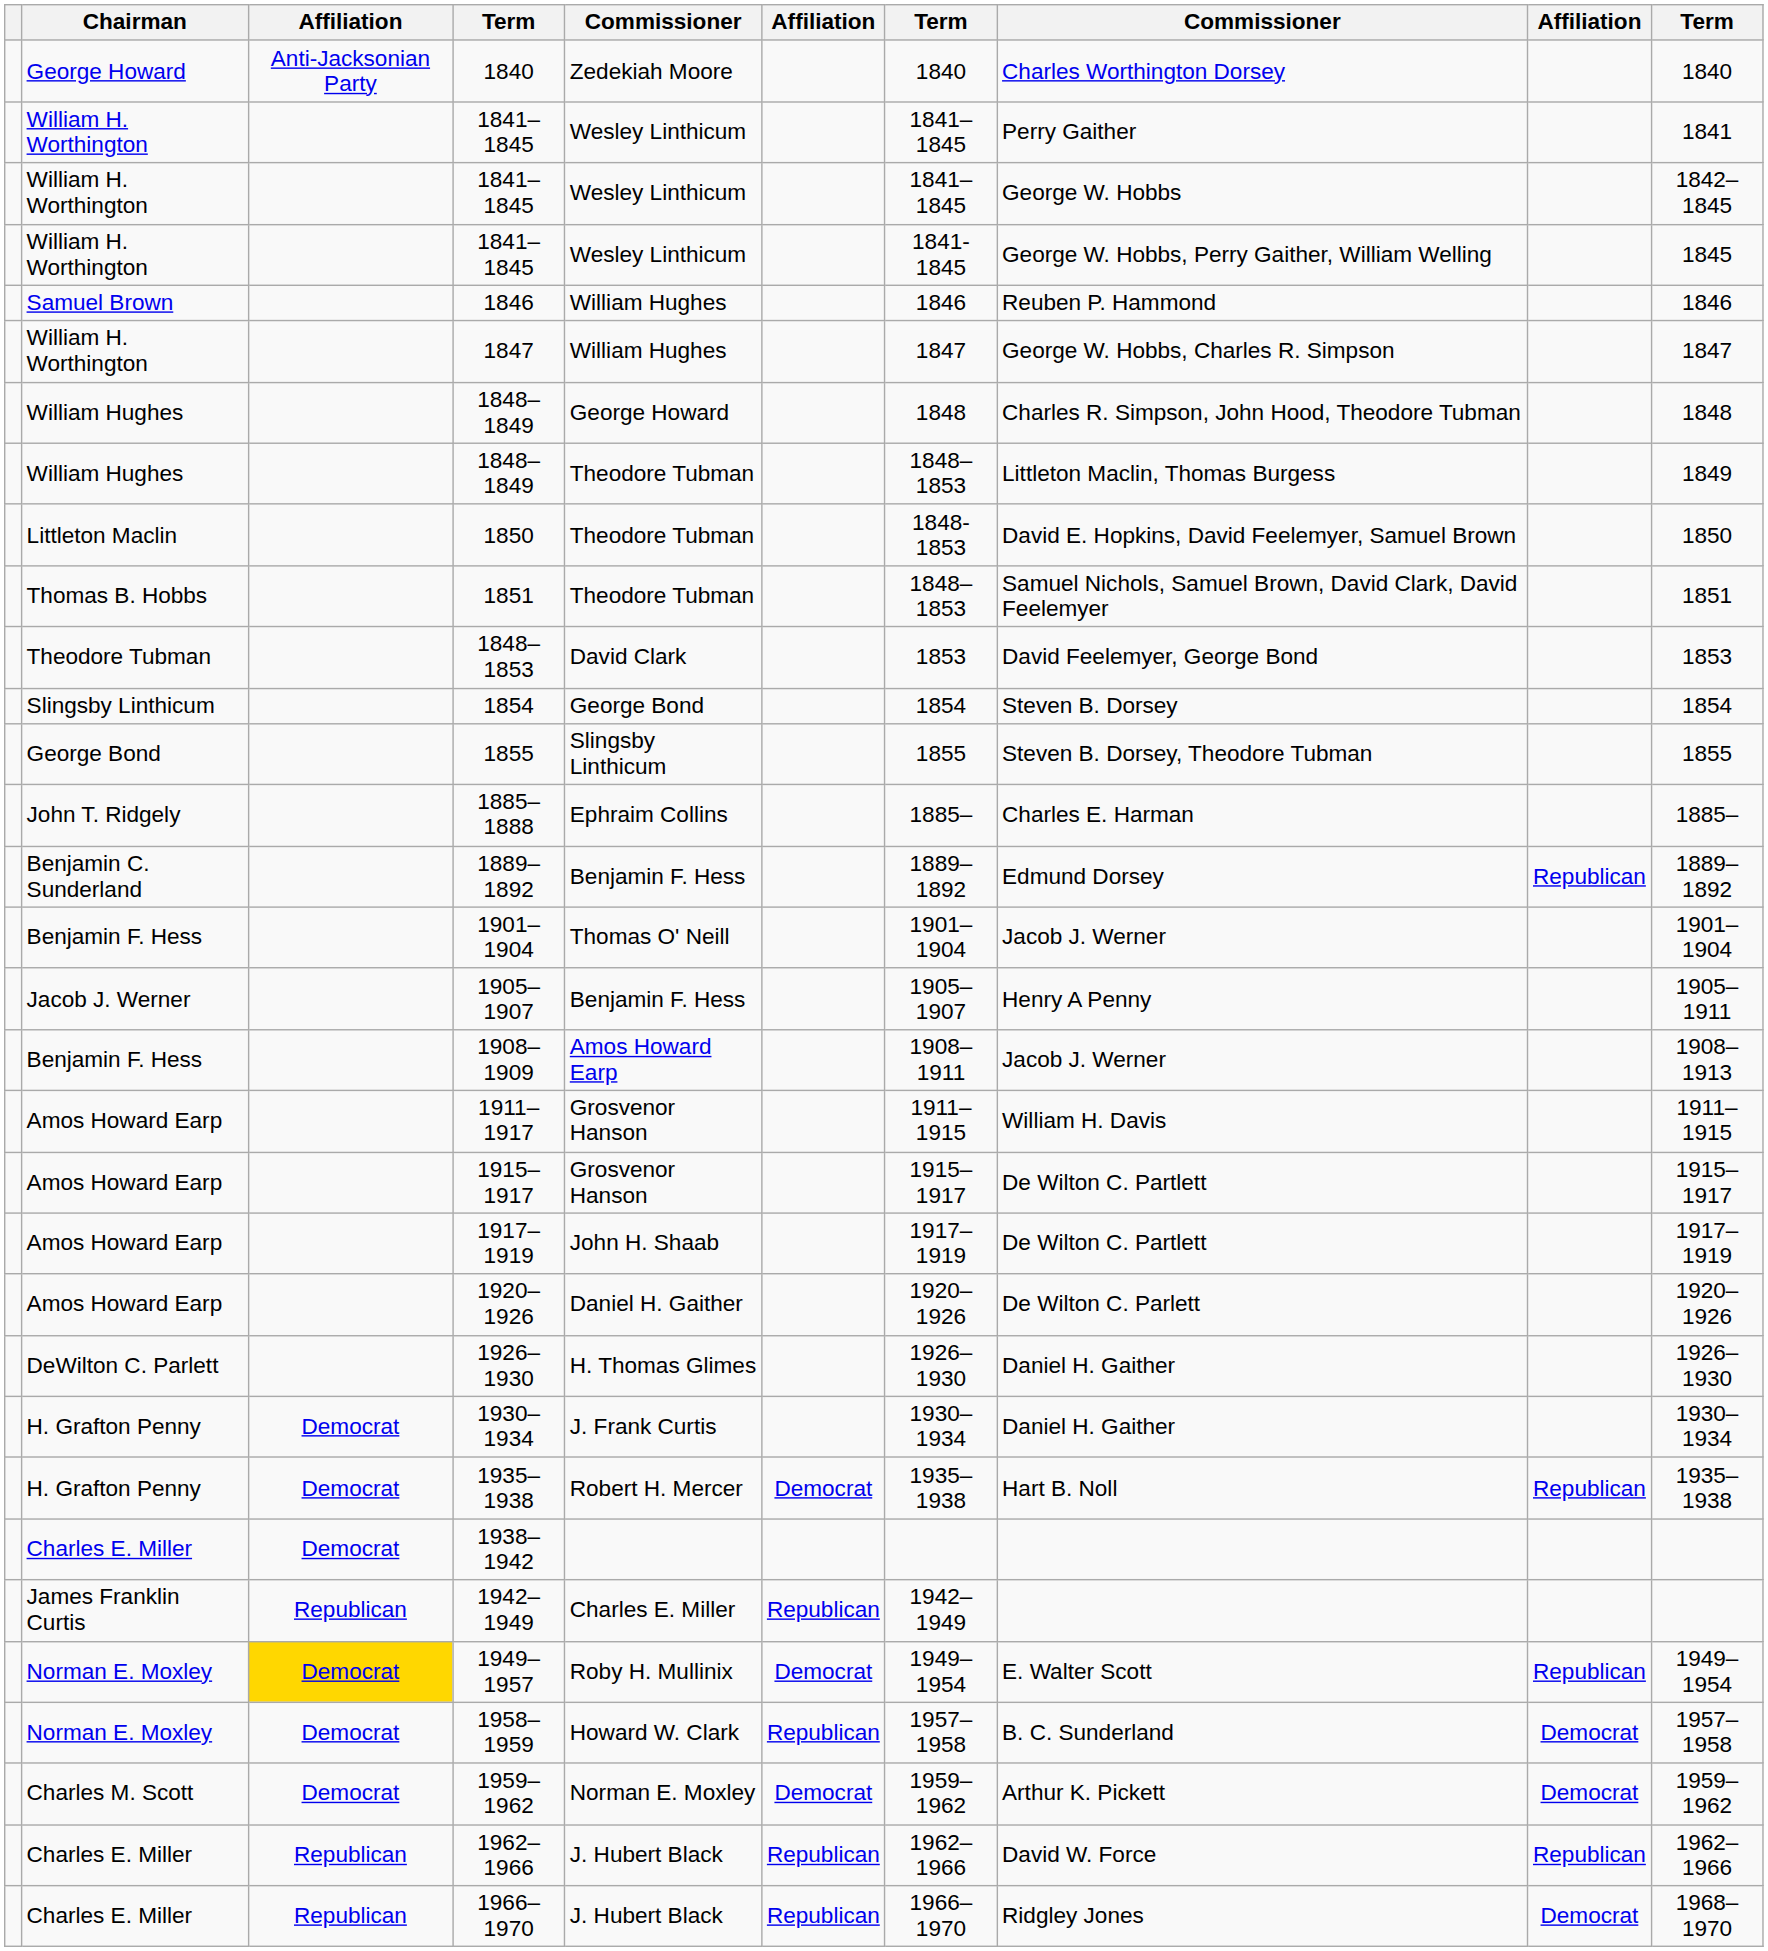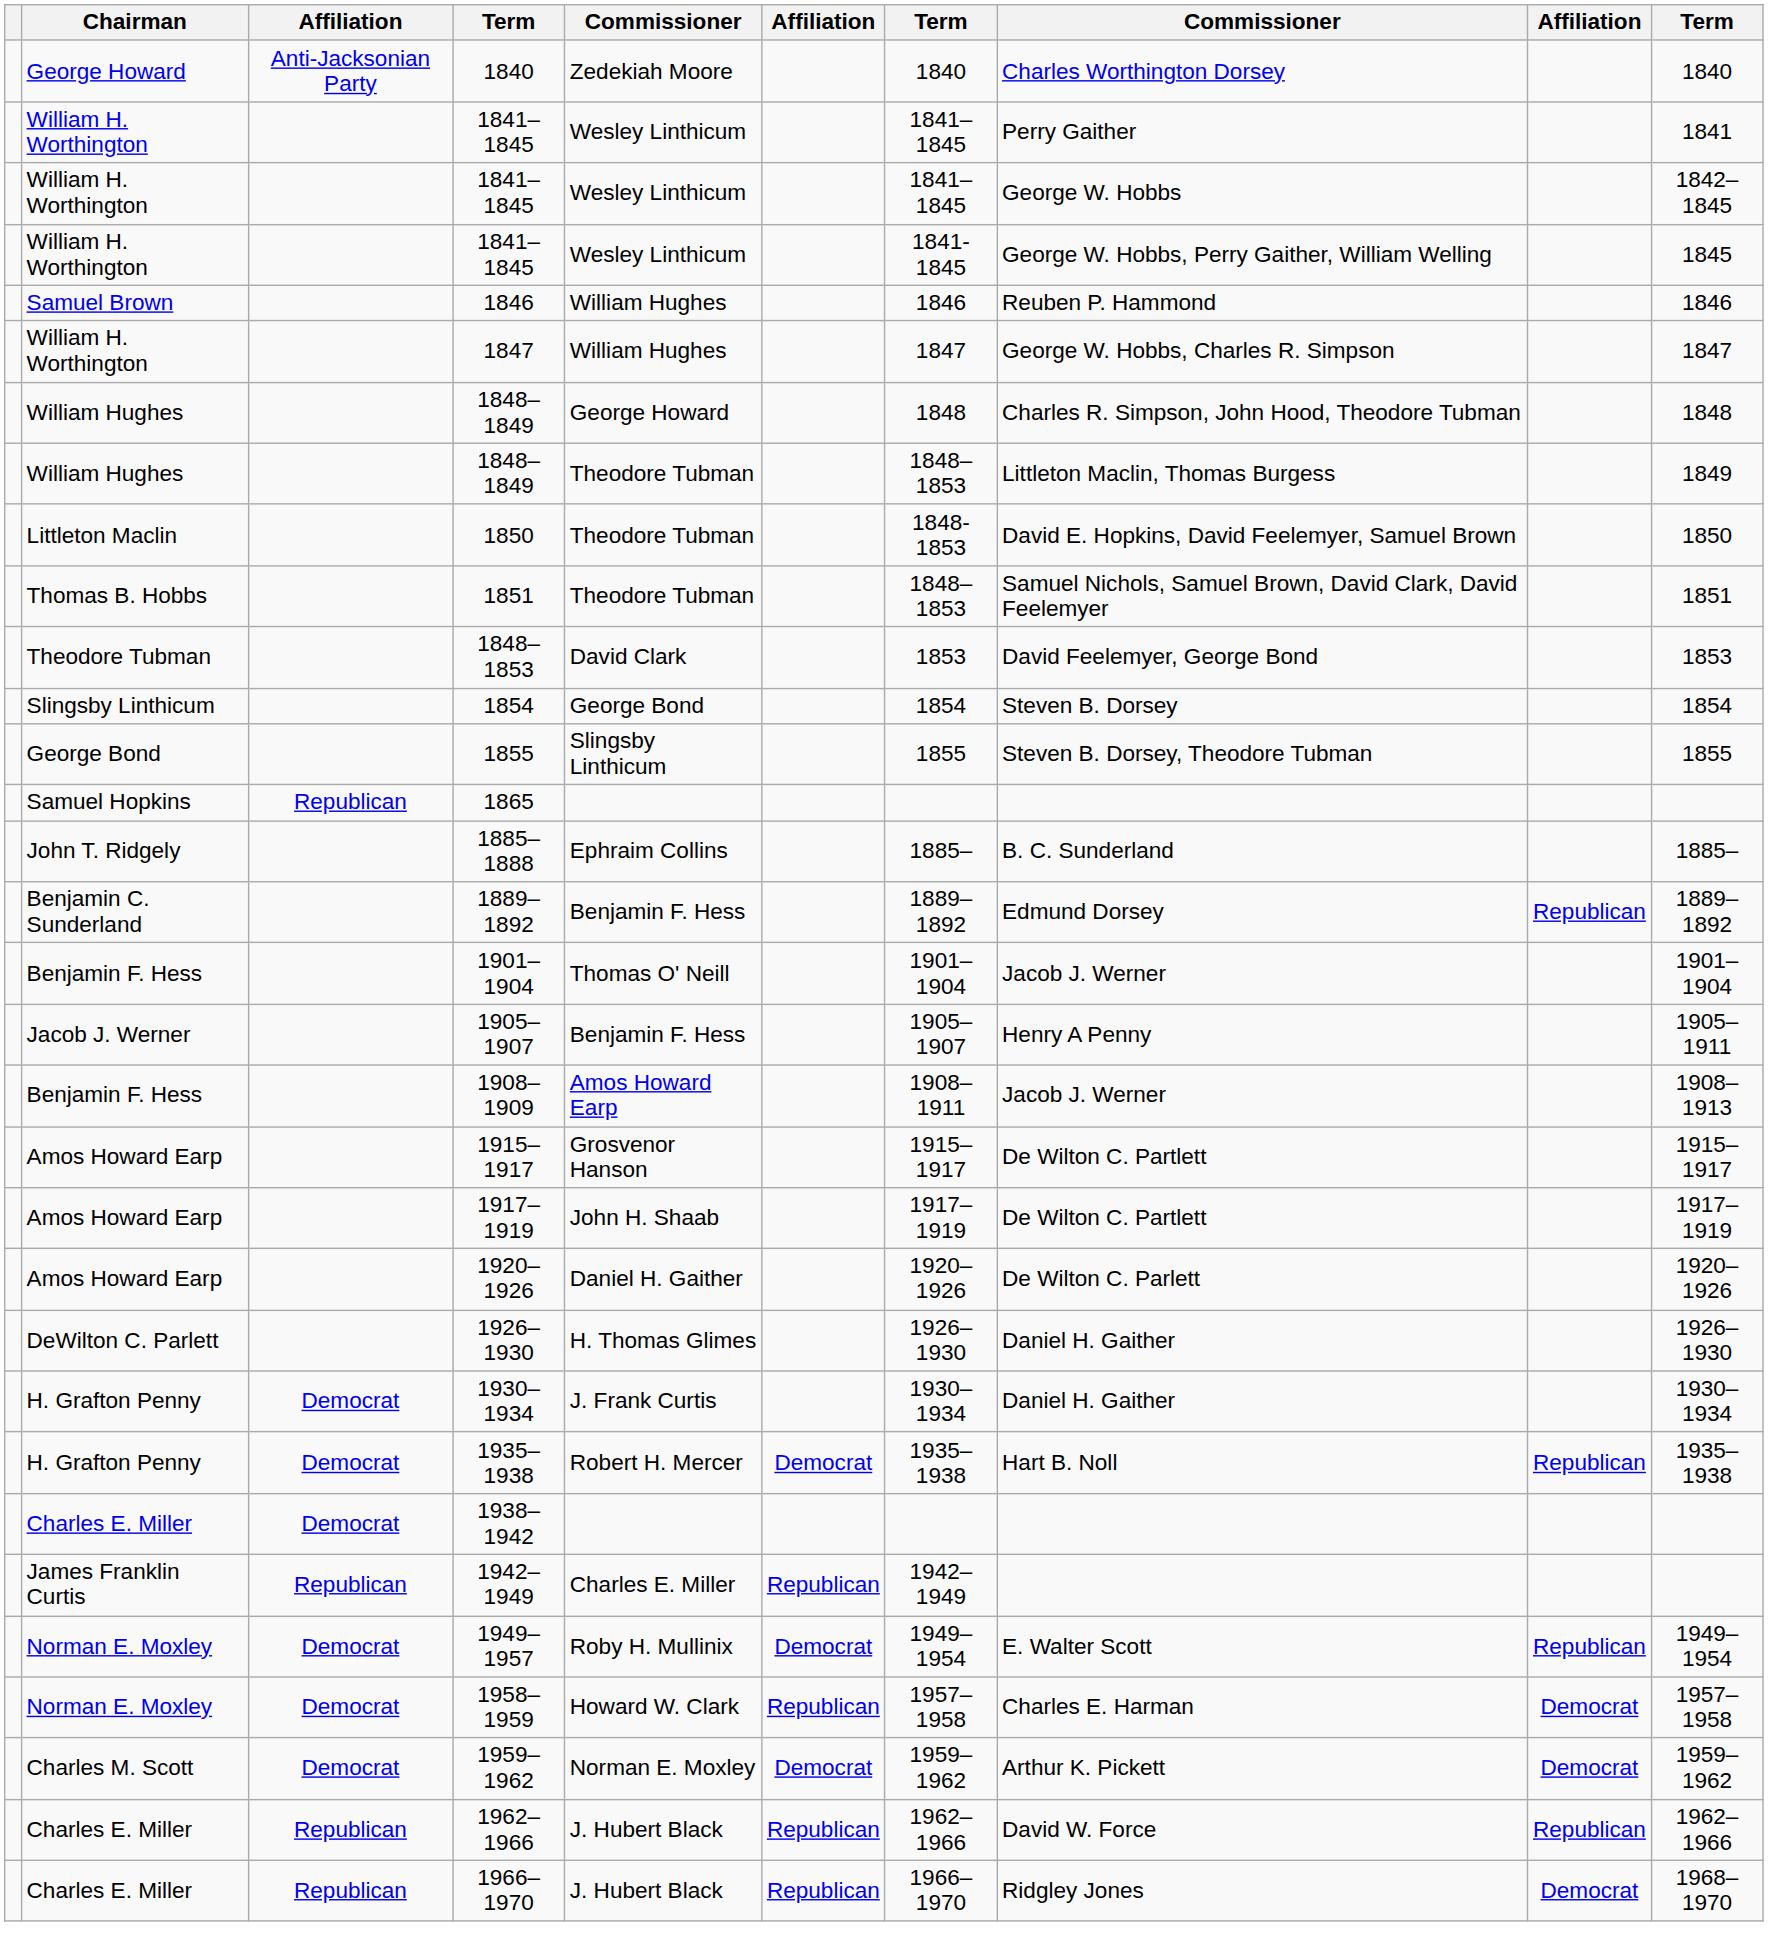+ row: (109, 802)
(1098, 815) Charles E. Harman -> (1088, 850) B. C. Sunderland
- row: (124, 1120)
(350, 1671) gold background -> (350, 1646) no background
(1088, 1732) B. C. Sunderland -> (1098, 1707) Charles E. Harman
